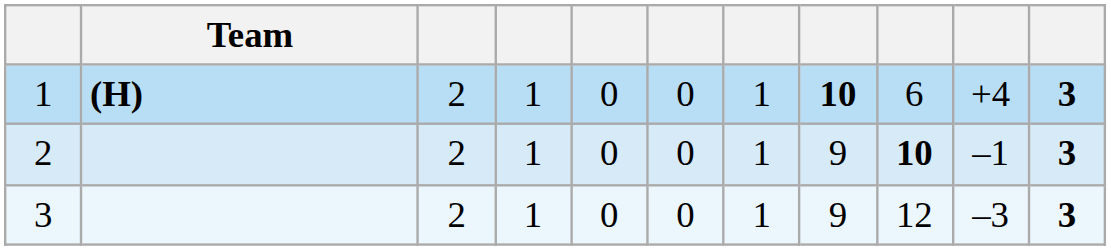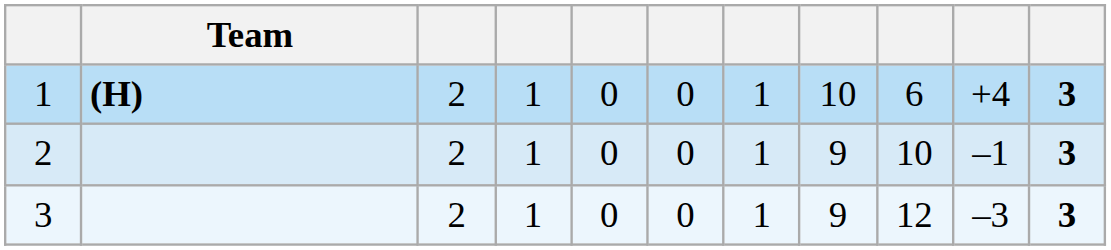(838, 93) bold -> (838, 93) normal
(914, 153) bold -> (914, 153) normal
